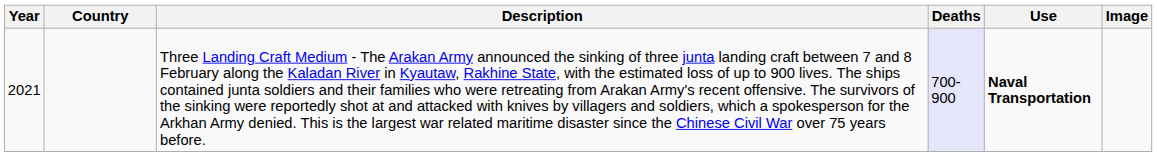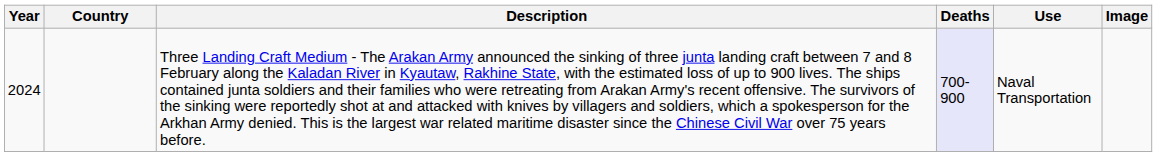(24, 89) 2021 -> (24, 89) 2024
(1040, 89) bold -> (1044, 89) normal
